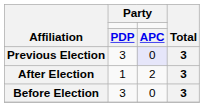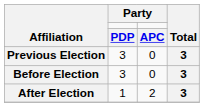(152, 56) lavender background -> (152, 56) no background
rows swapped: (56, 93) <-> (56, 74)
